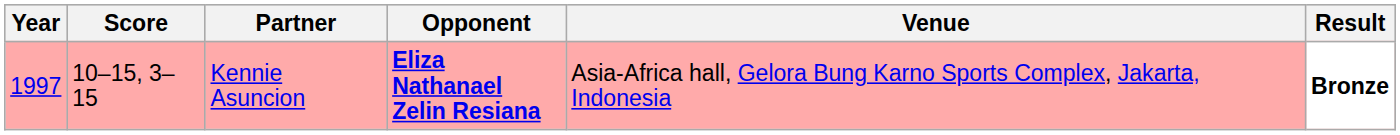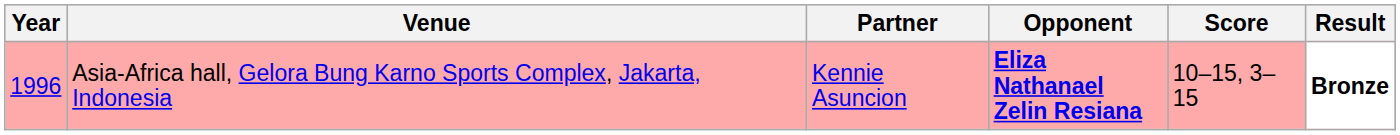columns swapped: (936, 23) <-> (136, 23)
(36, 85) 1997 -> (36, 85) 1996
